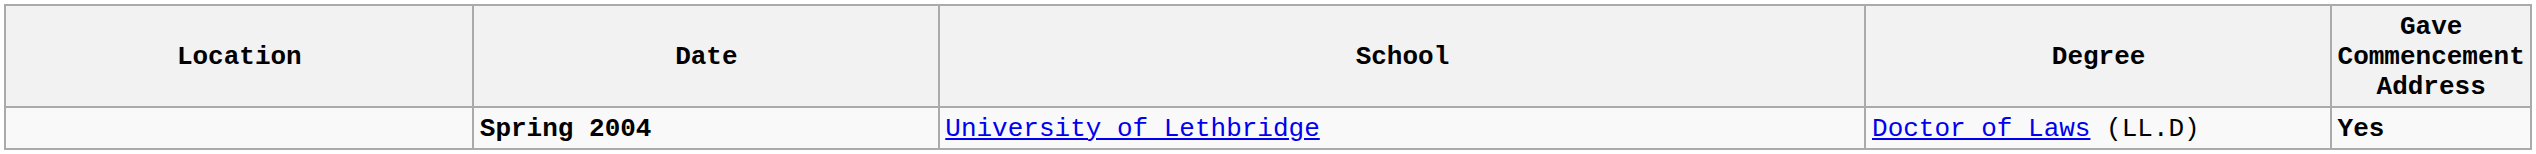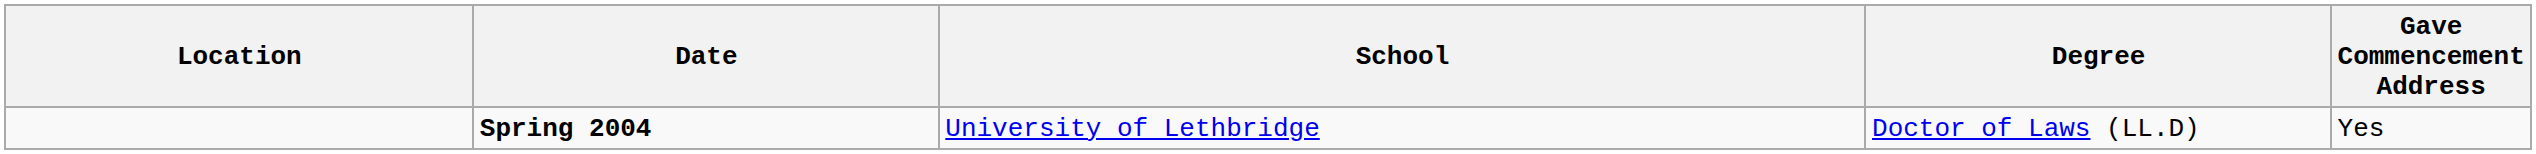(2361, 129) bold -> (2361, 129) normal
